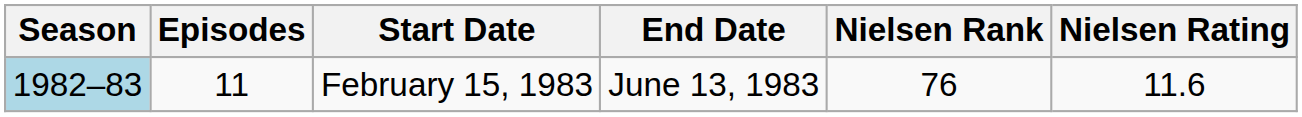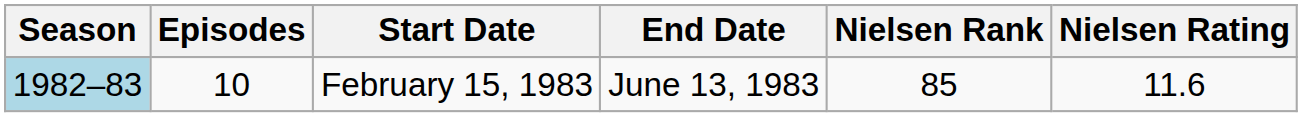(232, 83) 11 -> (232, 83) 10
(939, 83) 76 -> (939, 83) 85
